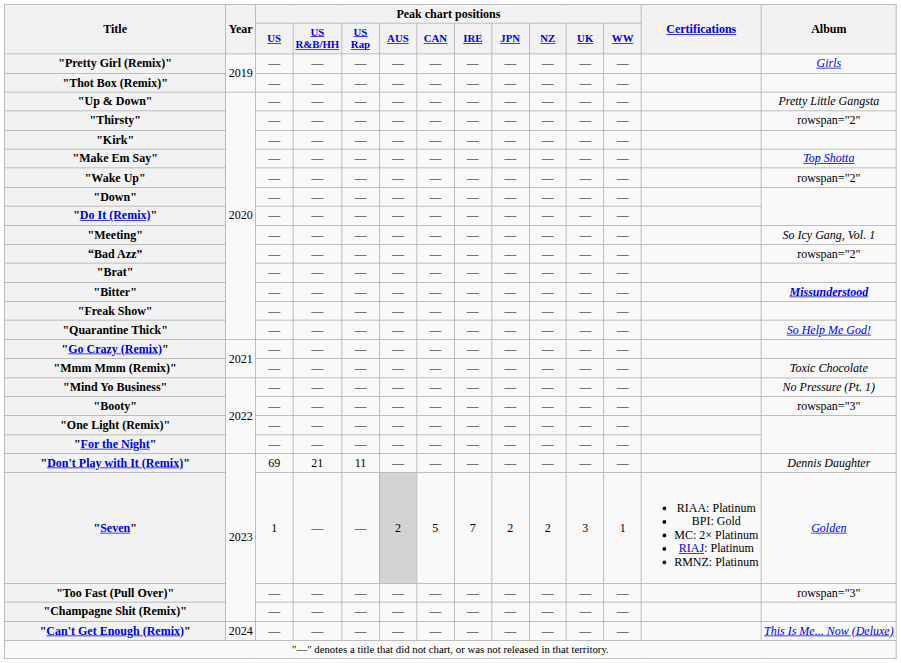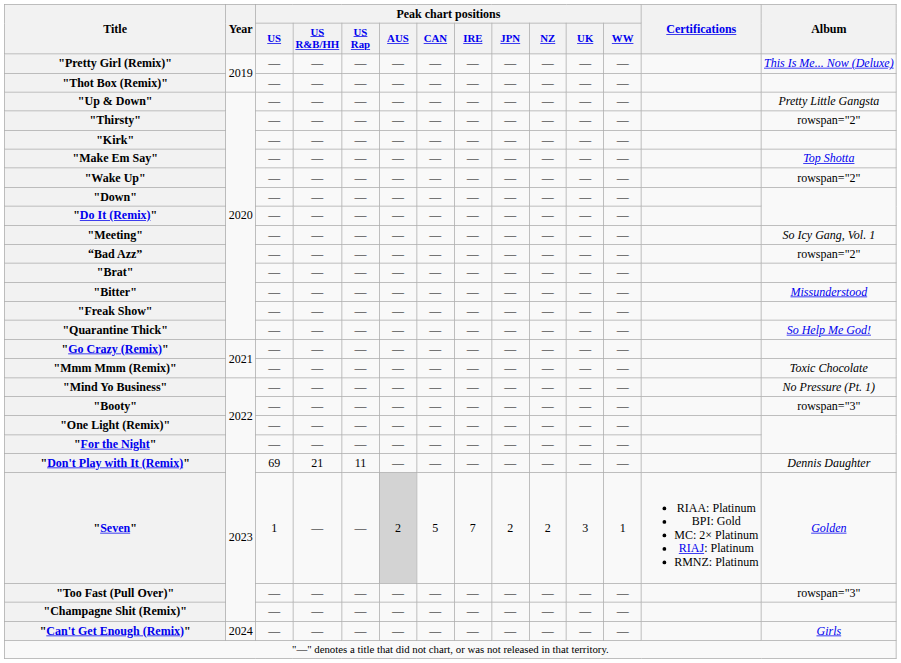(829, 63) Girls -> (829, 63) This Is Me... Now (Deluxe)
(829, 291) bold -> (829, 291) normal
(829, 630) This Is Me... Now (Deluxe) -> (829, 630) Girls
